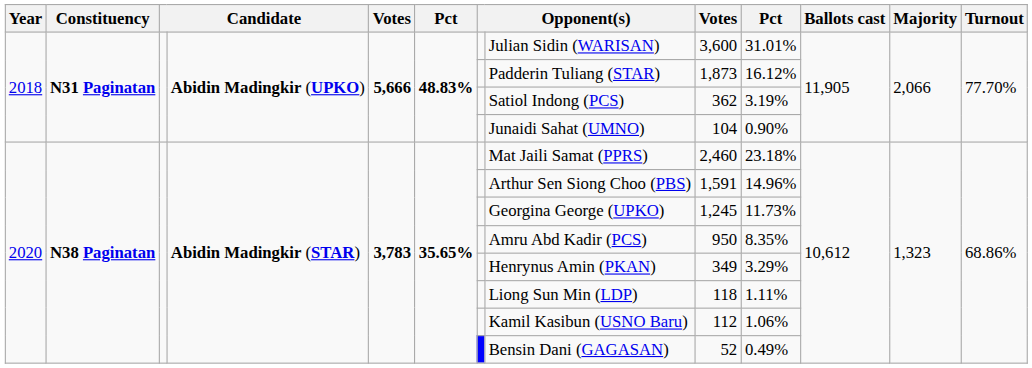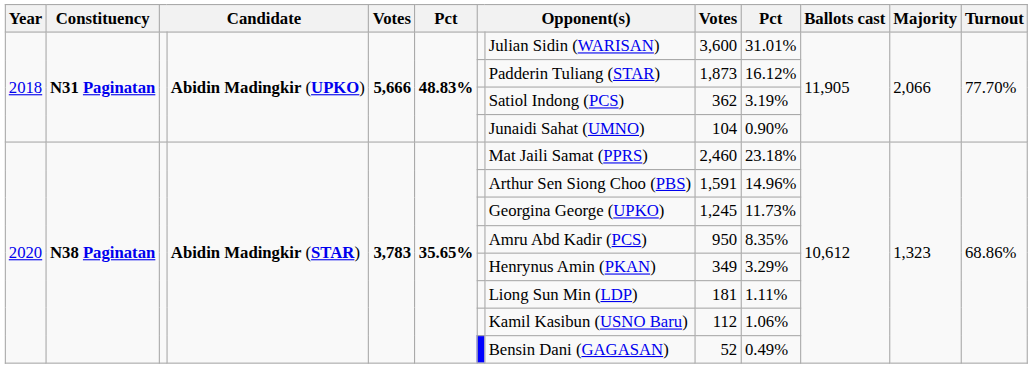(725, 293) 118 -> (725, 293) 181
